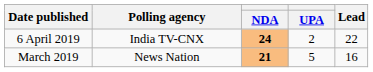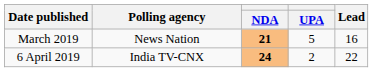rows swapped: (48, 38) <-> (48, 57)
